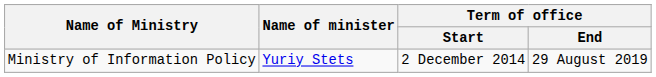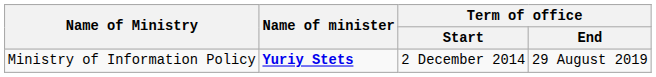(308, 61) normal -> (308, 61) bold
